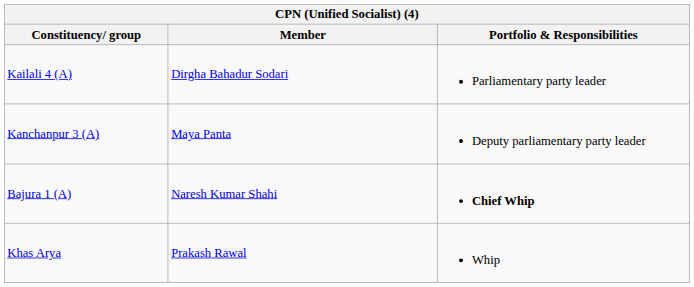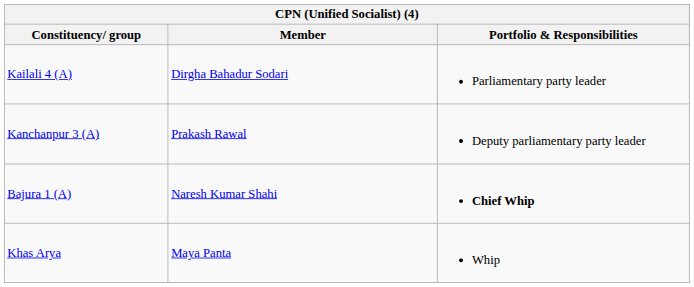(201, 133) Maya Panta -> (209, 133) Prakash Rawal
(209, 253) Prakash Rawal -> (201, 253) Maya Panta
